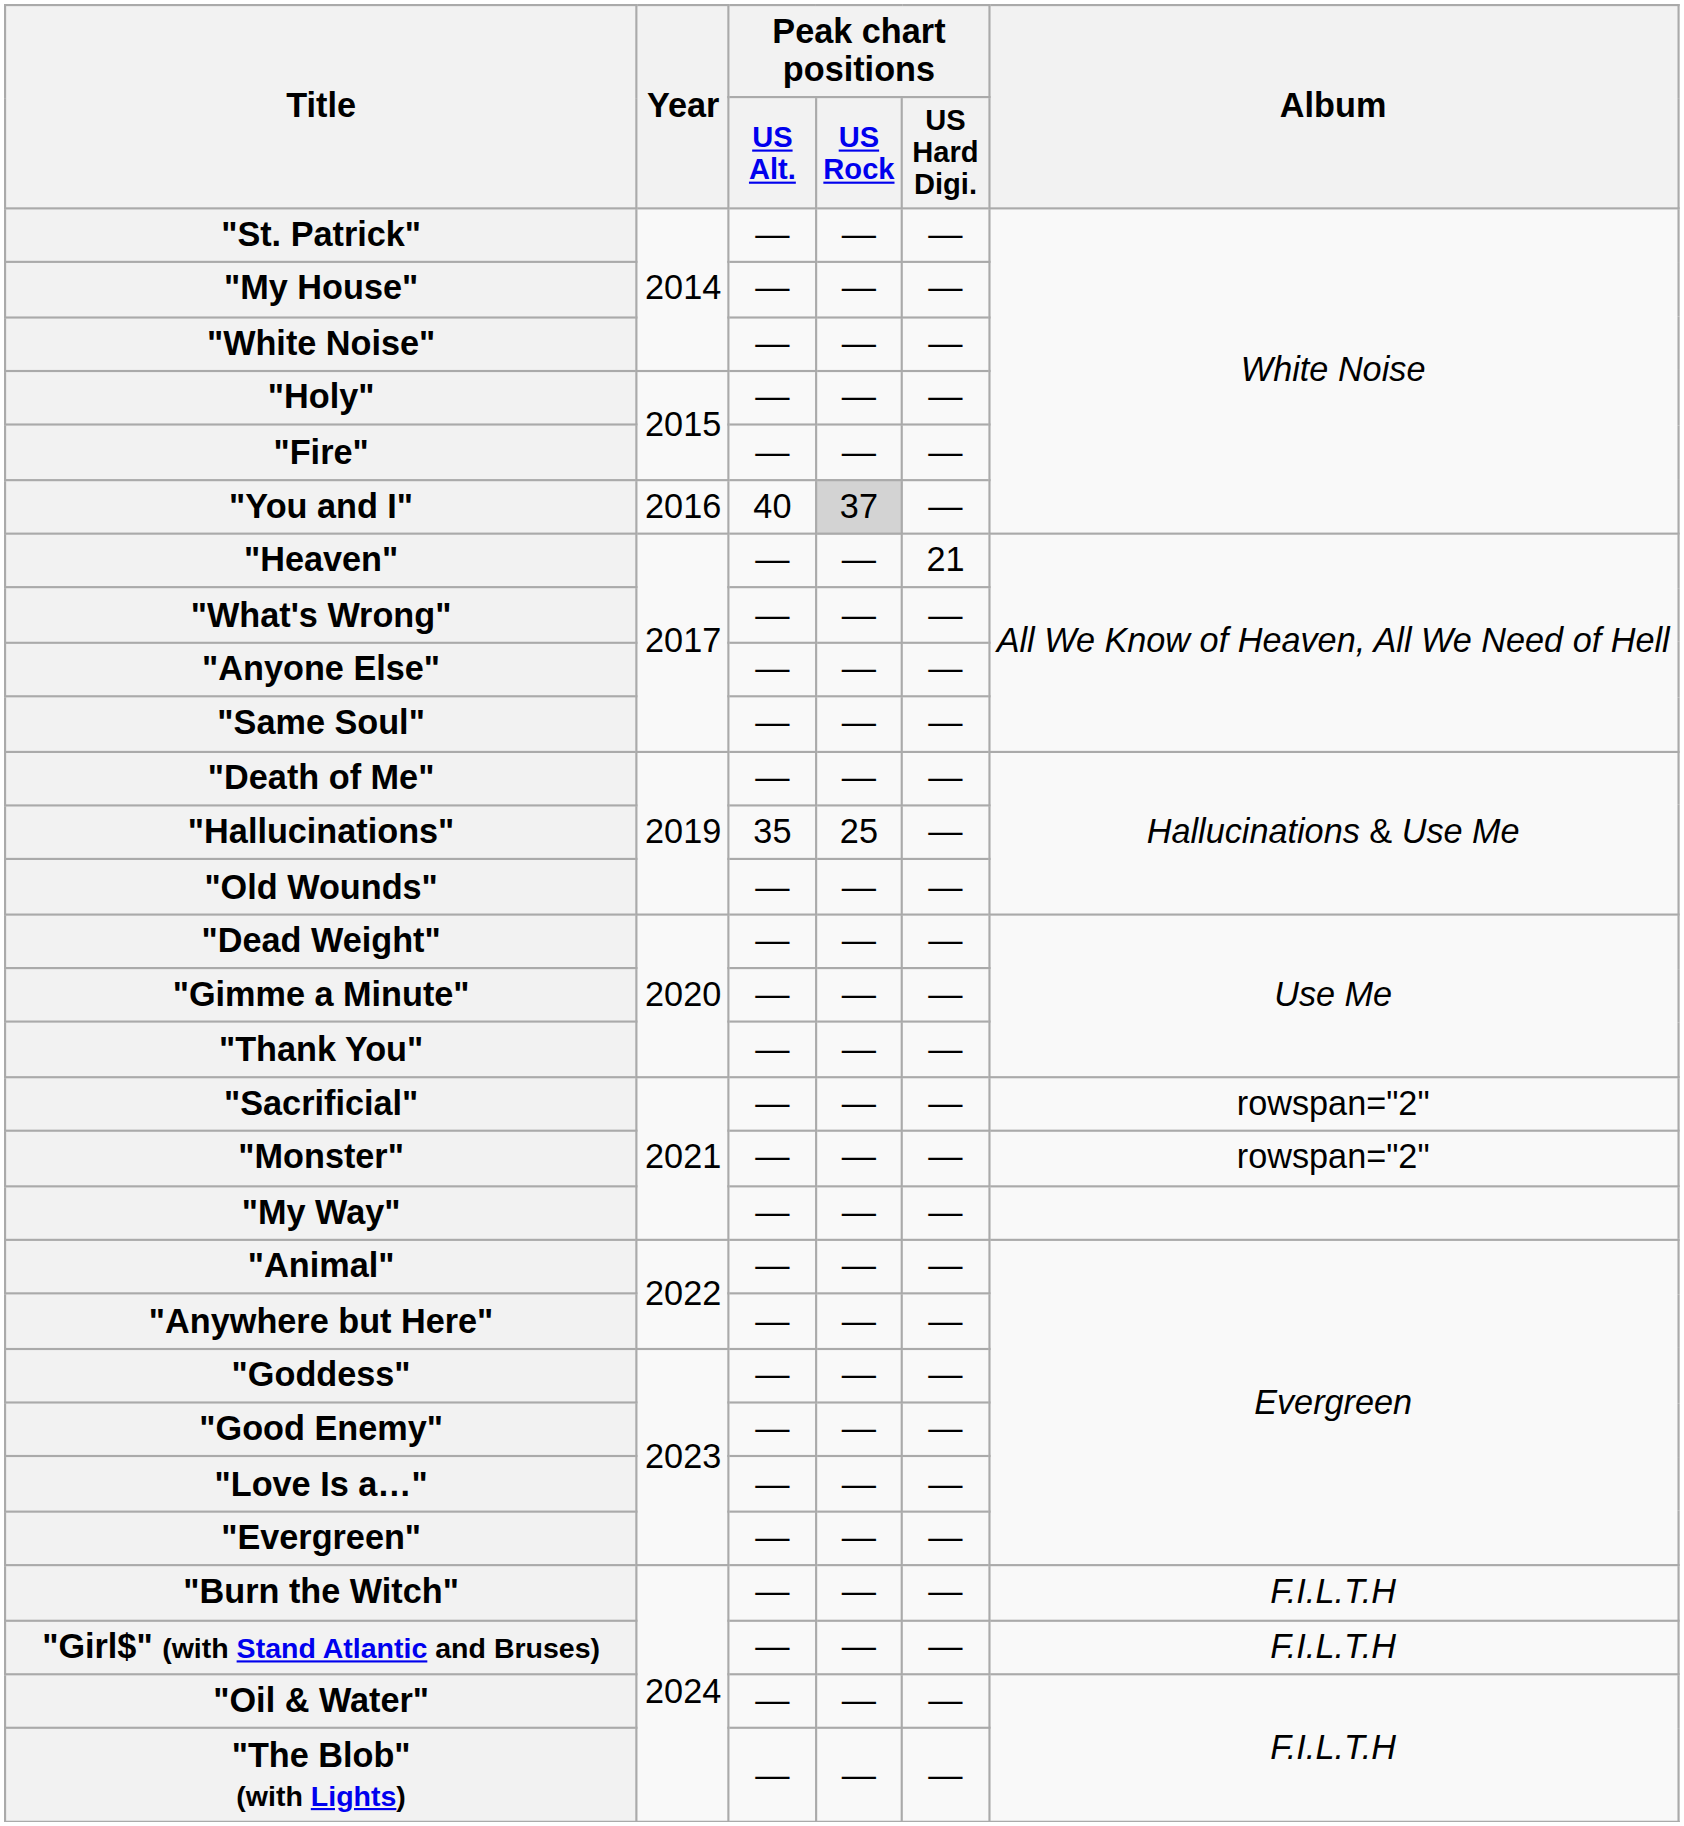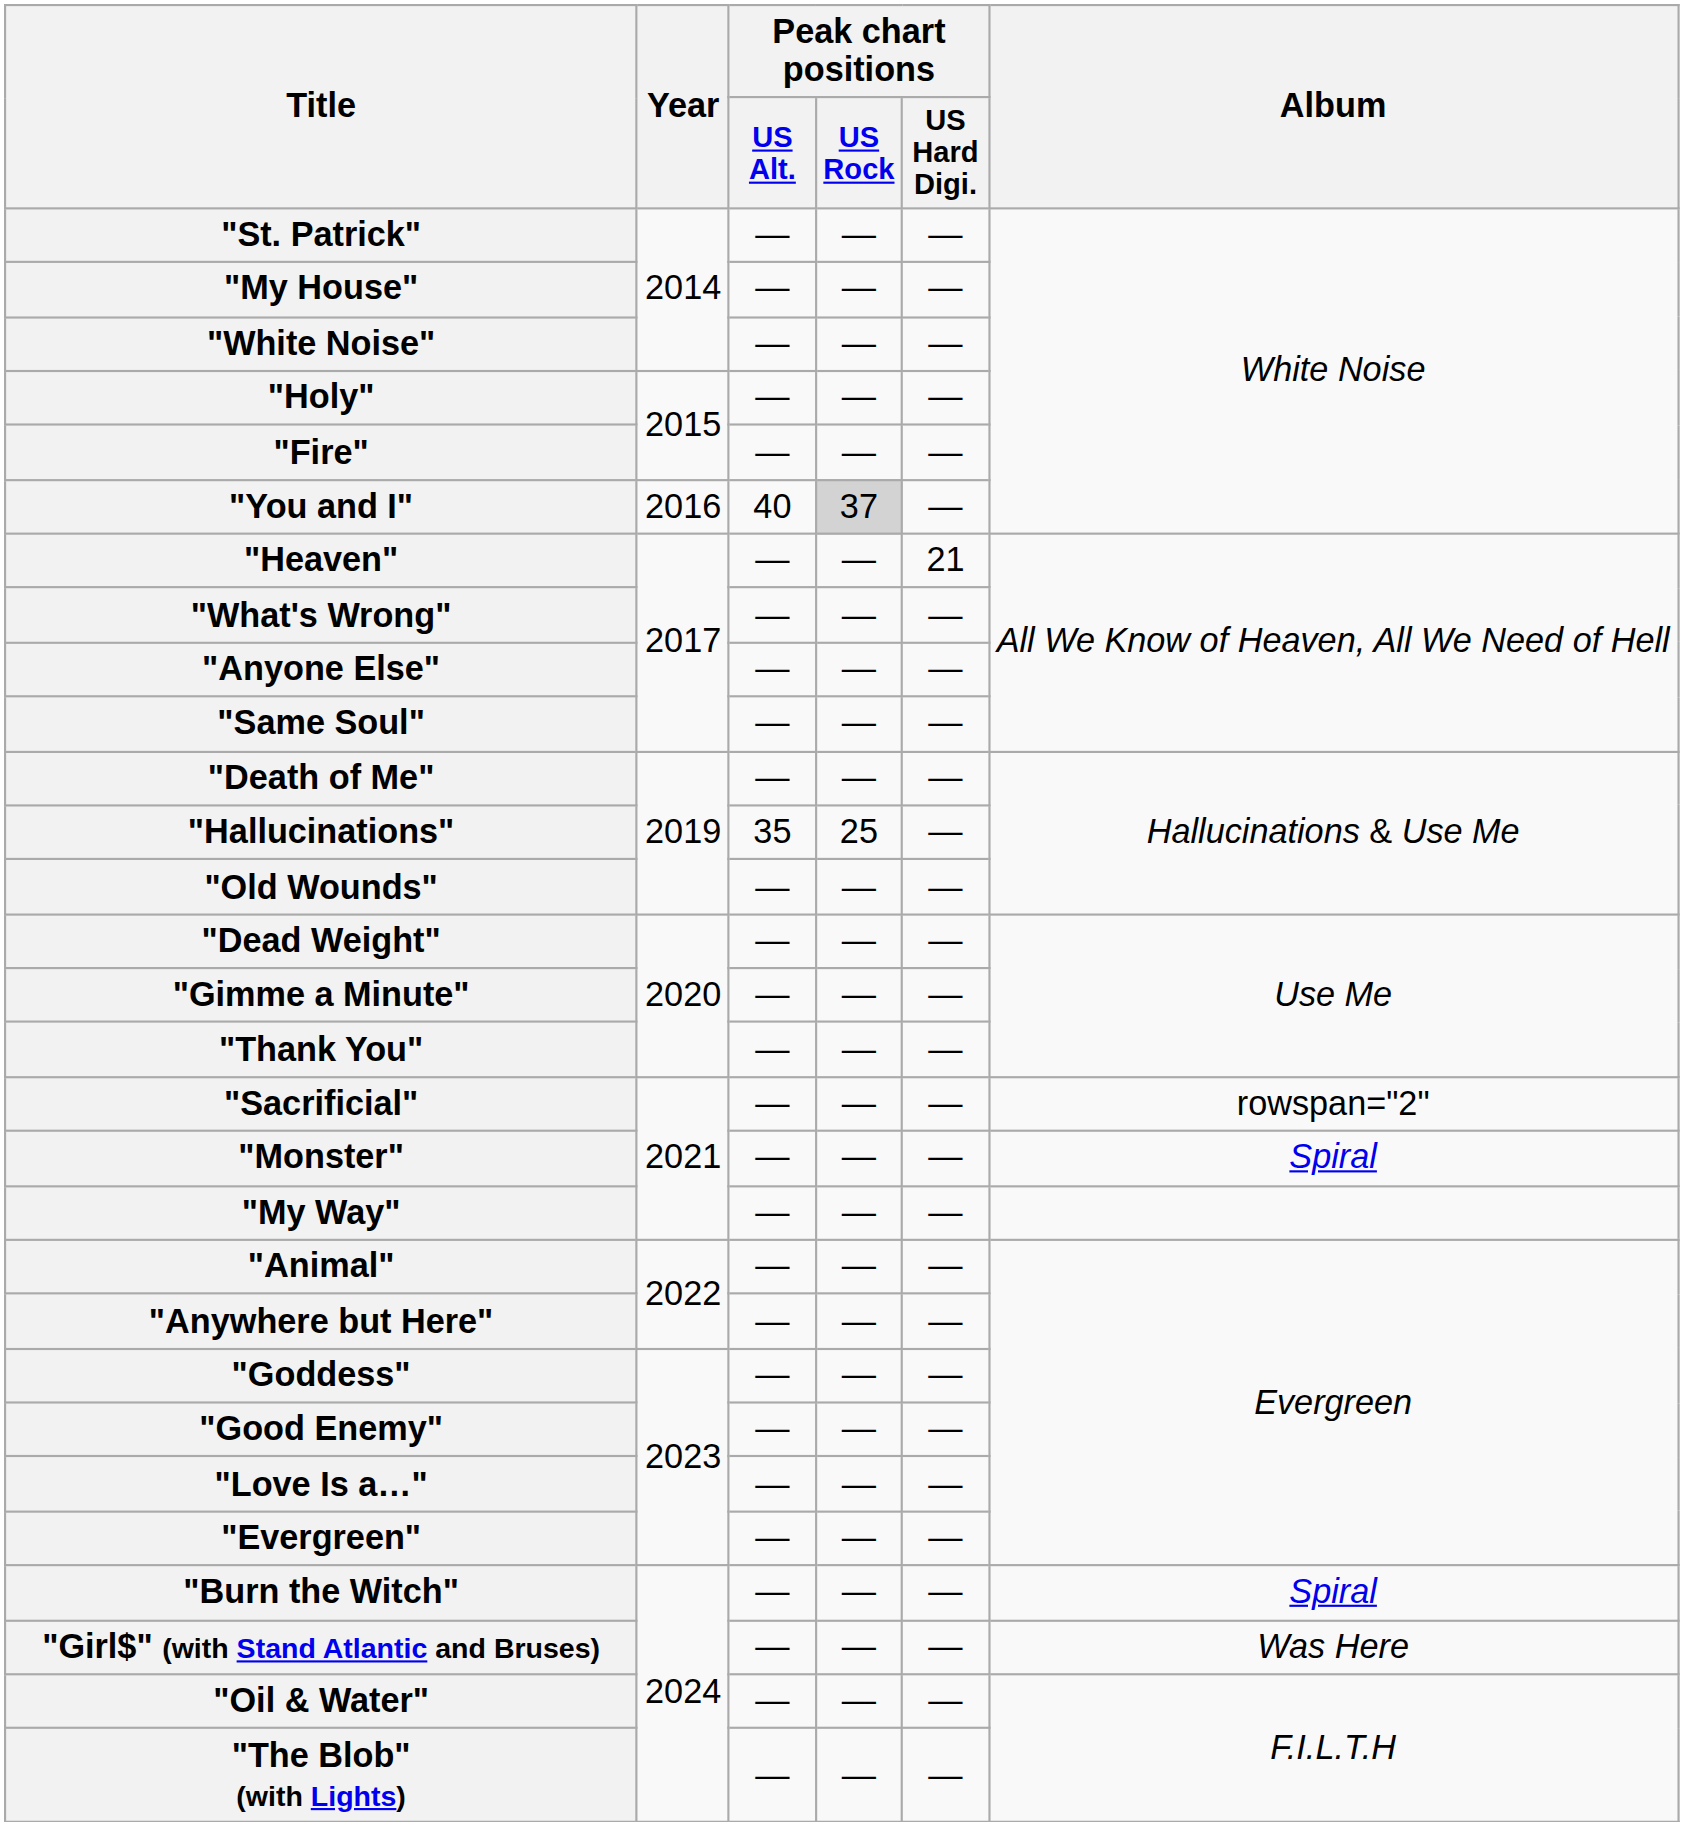(1333, 1157) rowspan="2" -> (1333, 1157) Spiral
(1333, 1592) F.I.L.T.H -> (1333, 1592) Spiral
(1333, 1646) F.I.L.T.H -> (1333, 1646) Was Here
